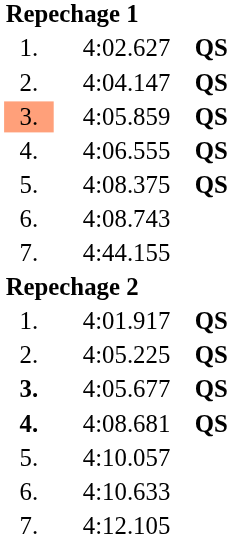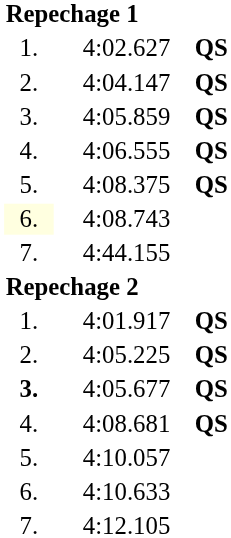(29, 116) lightsalmon background -> (29, 116) no background
(29, 218) no background -> (29, 218) lightyellow background
(29, 423) bold -> (29, 423) normal
